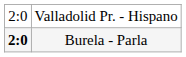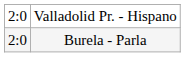(18, 39) bold -> (17, 39) normal
